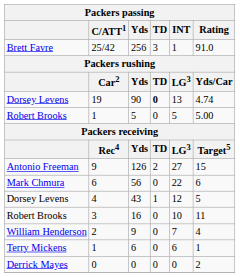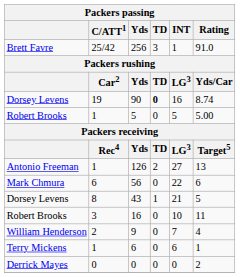(177, 99) 13 -> (177, 99) 16
(204, 99) 4.74 -> (204, 99) 8.74
(94, 167) 9 -> (94, 167) 1
(201, 167) 15 -> (201, 167) 13
(94, 199) 4 -> (94, 199) 8
(177, 199) 12 -> (177, 199) 21
